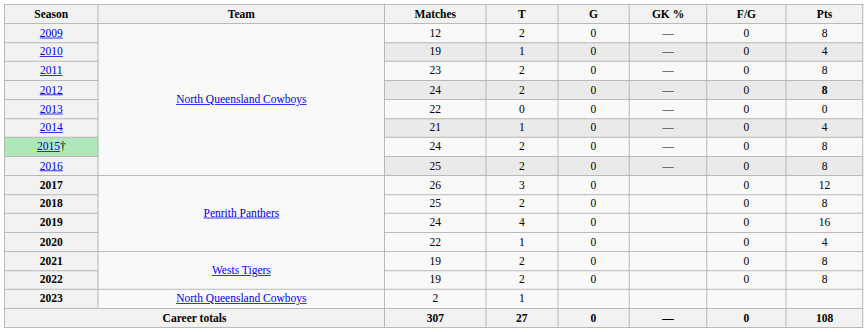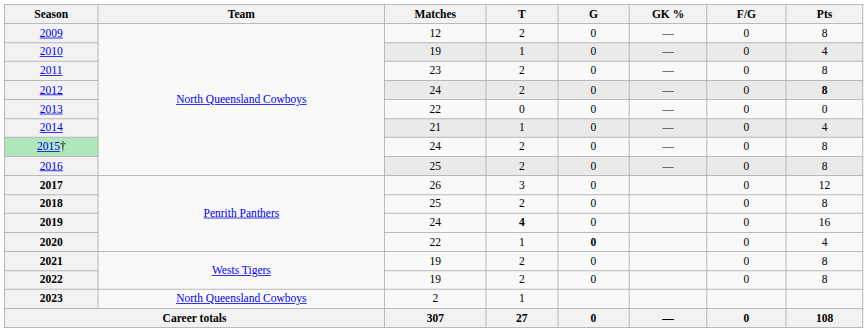(522, 223) normal -> (522, 223) bold
(593, 242) normal -> (593, 242) bold
